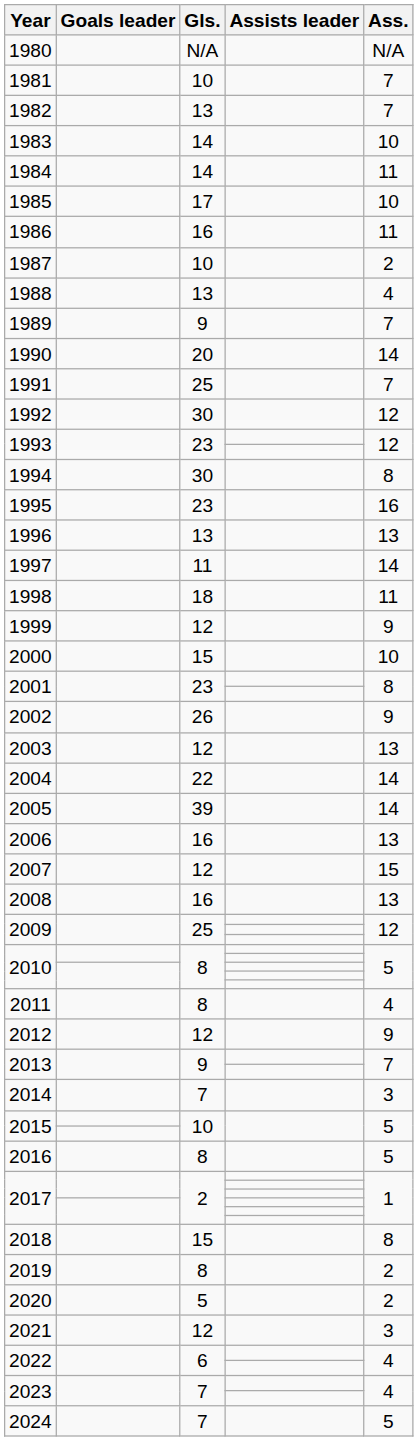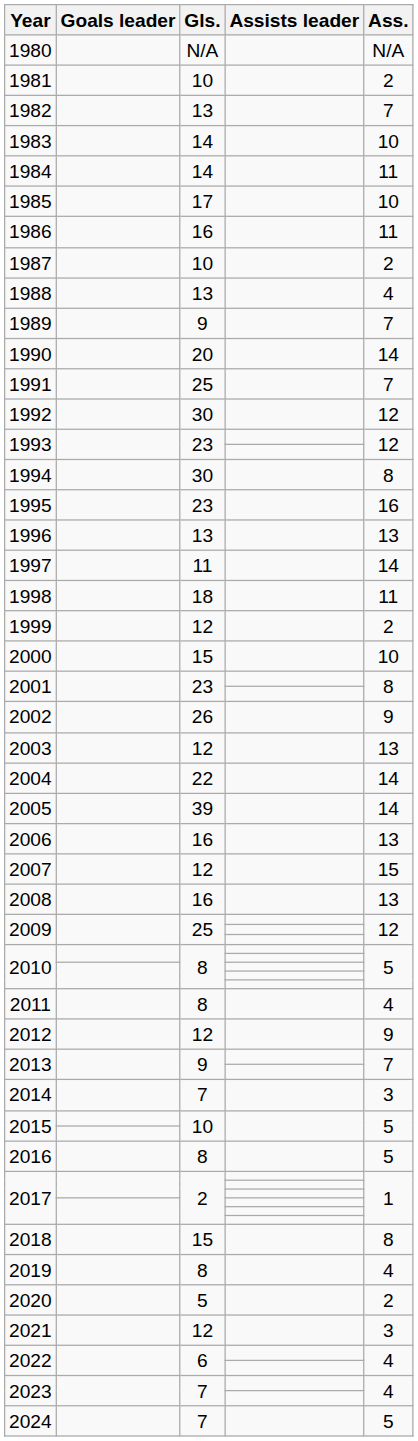(388, 81) 7 -> (388, 81) 2
(388, 626) 9 -> (388, 626) 2
(388, 1270) 2 -> (388, 1270) 4
